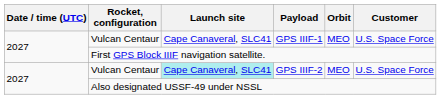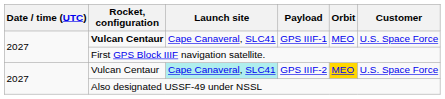(125, 39) normal -> (127, 39) bold
(339, 70) no background -> (343, 70) gold background
